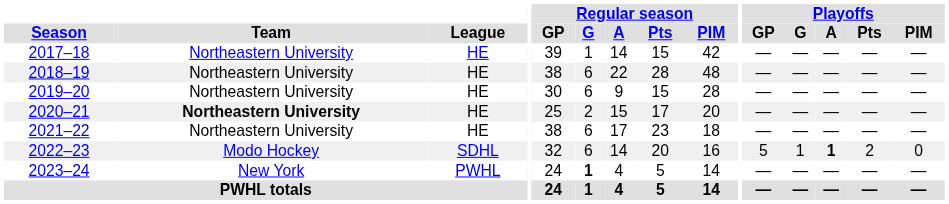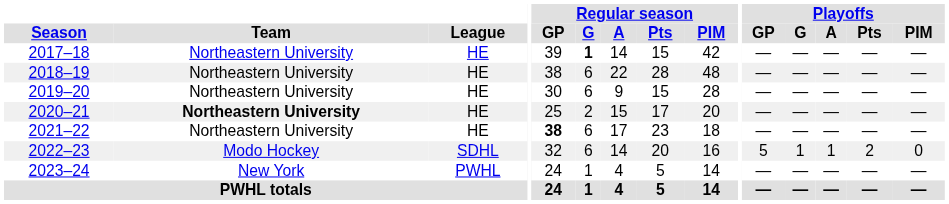(588, 53) normal -> (588, 53) bold
(553, 131) normal -> (553, 131) bold
(831, 151) bold -> (831, 151) normal
(588, 170) bold -> (588, 170) normal
